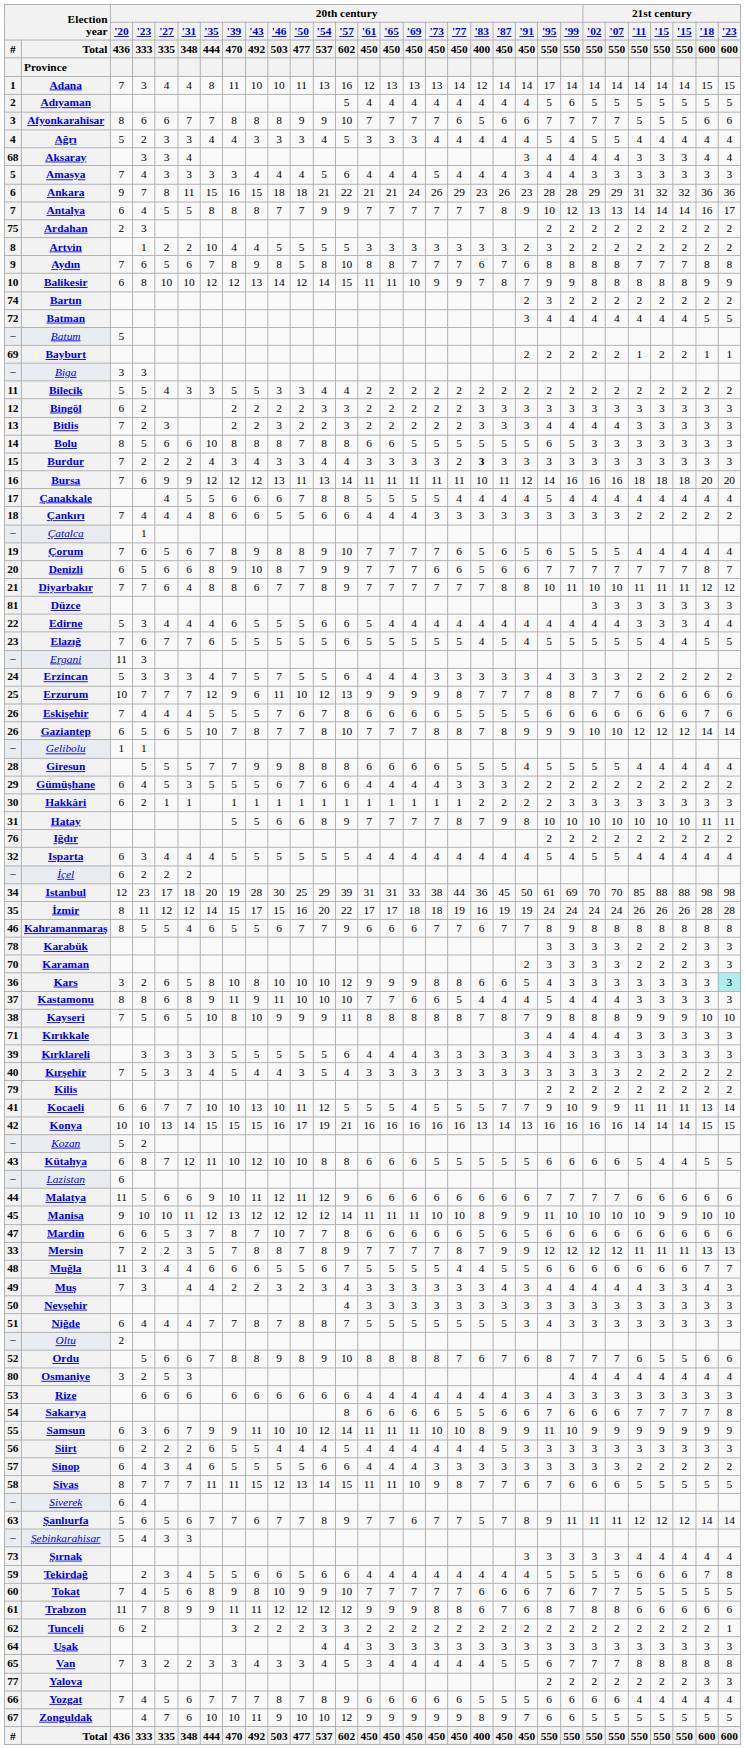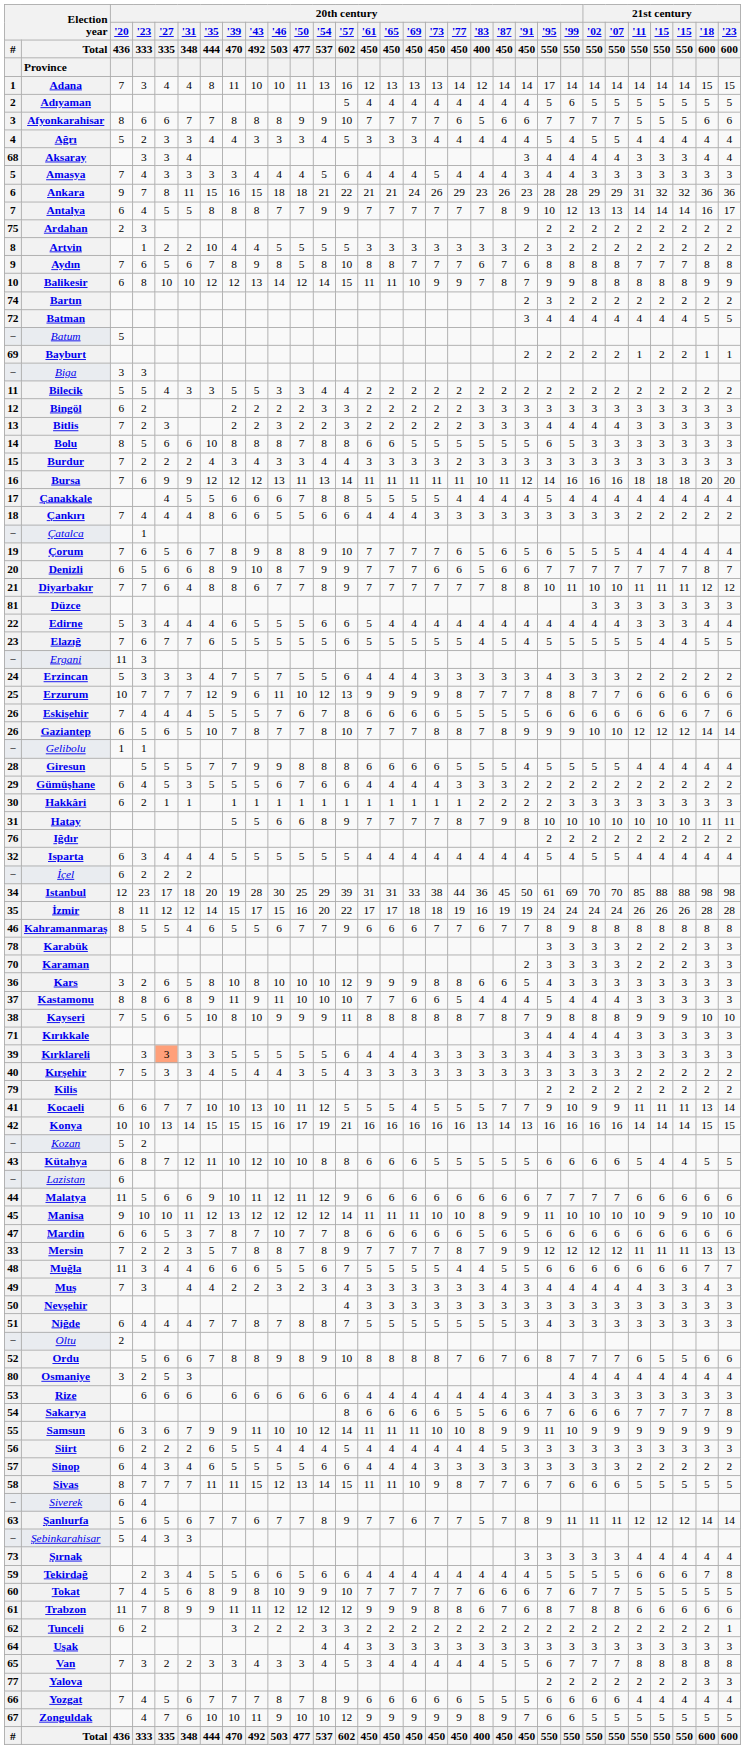(482, 462) bold -> (482, 462) normal
(729, 982) paleturquoise background -> (729, 982) no background
(166, 1054) no background -> (166, 1054) lightsalmon background
